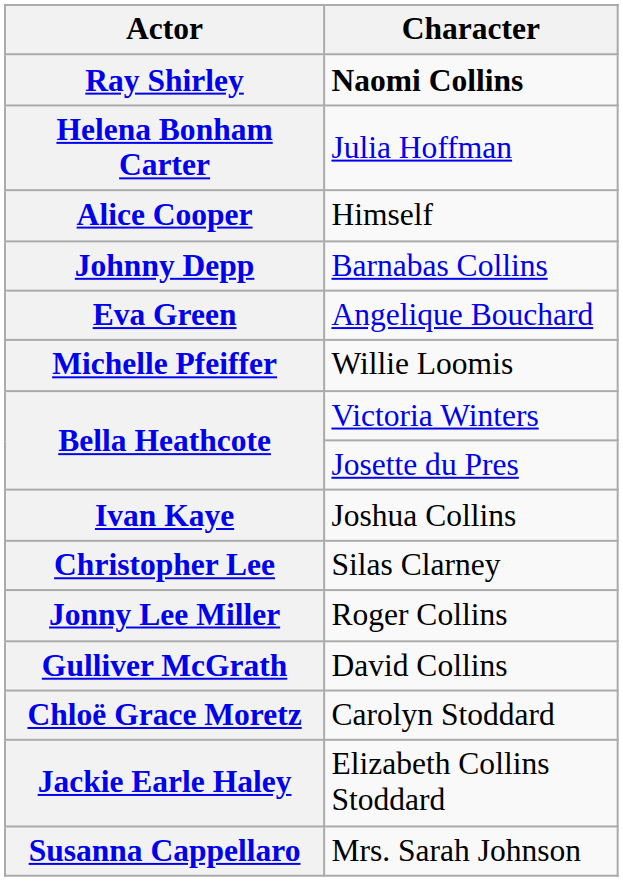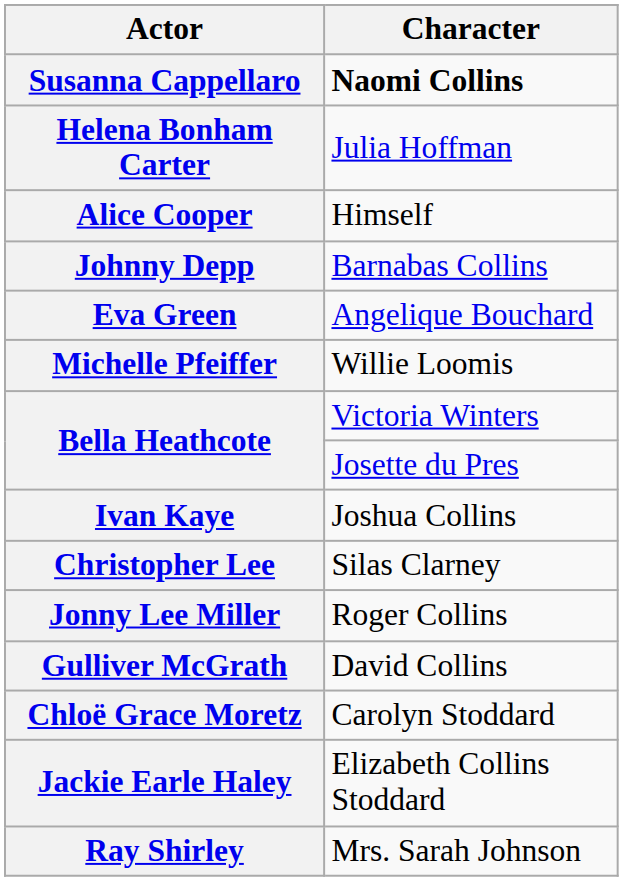(165, 79) Ray Shirley -> (165, 79) Susanna Cappellaro
(165, 850) Susanna Cappellaro -> (165, 850) Ray Shirley
